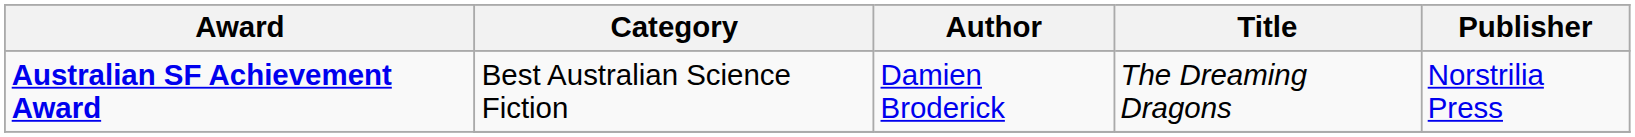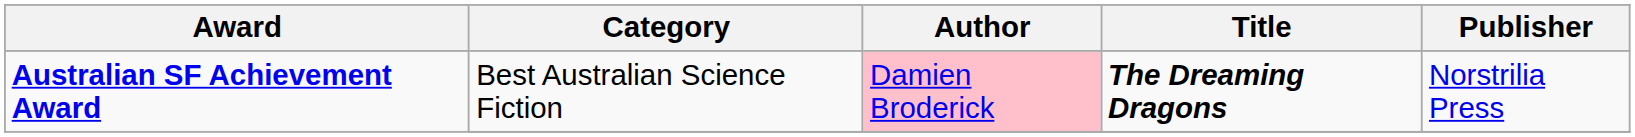(943, 91) no background -> (932, 91) pink background
(1214, 91) normal -> (1206, 91) bold
